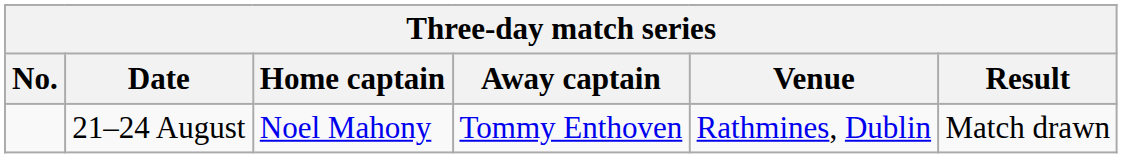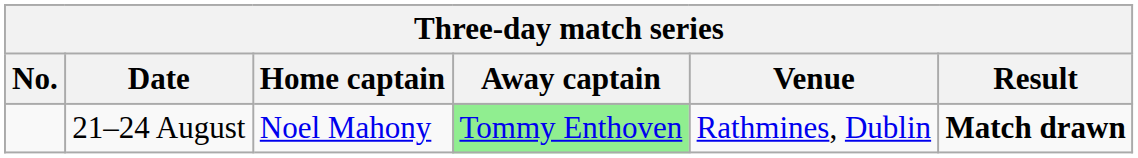(571, 127) no background -> (571, 127) lightgreen background
(1028, 127) normal -> (1036, 127) bold
